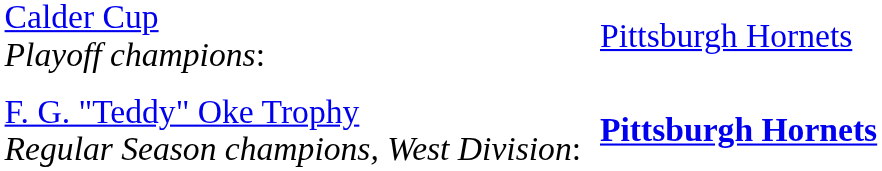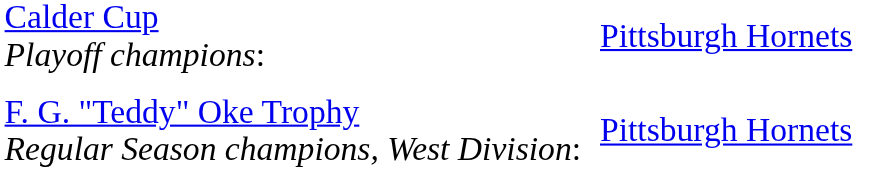(739, 130) bold -> (726, 130) normal
